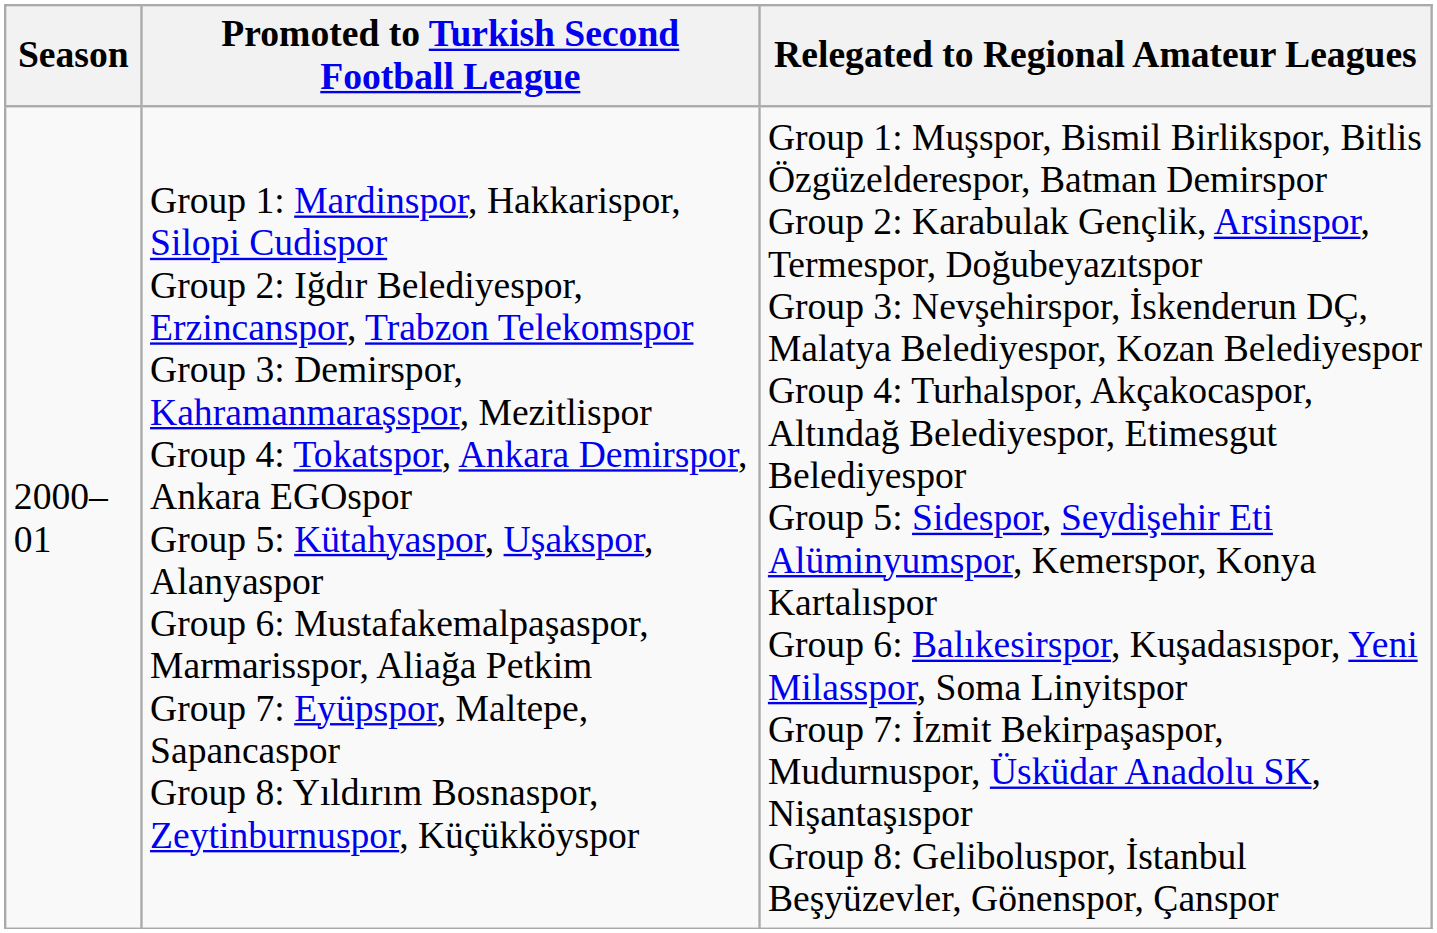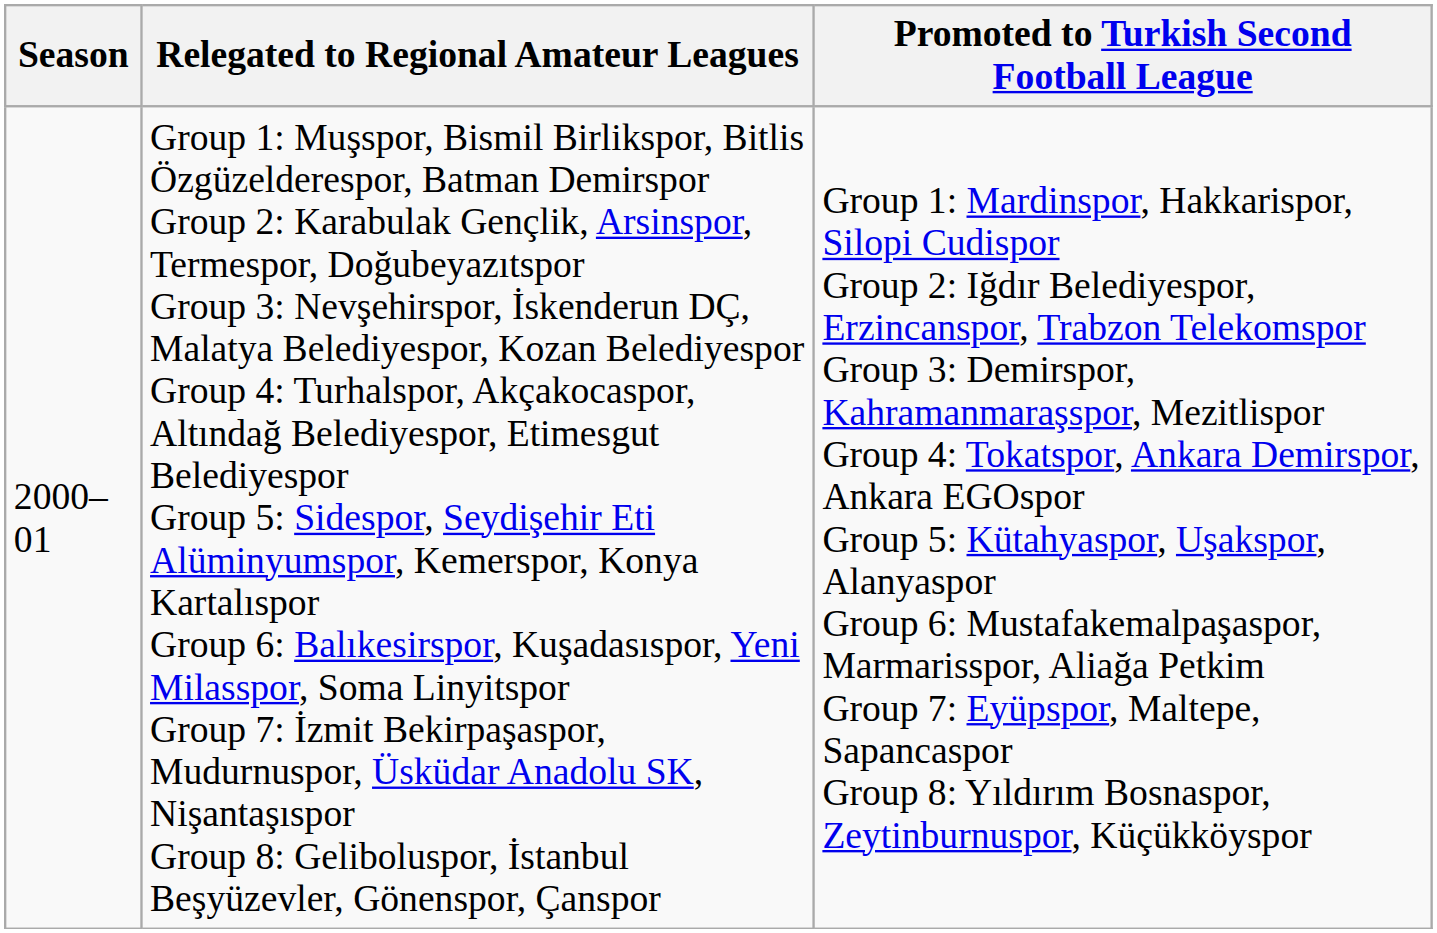columns swapped: (450, 55) <-> (1095, 55)
